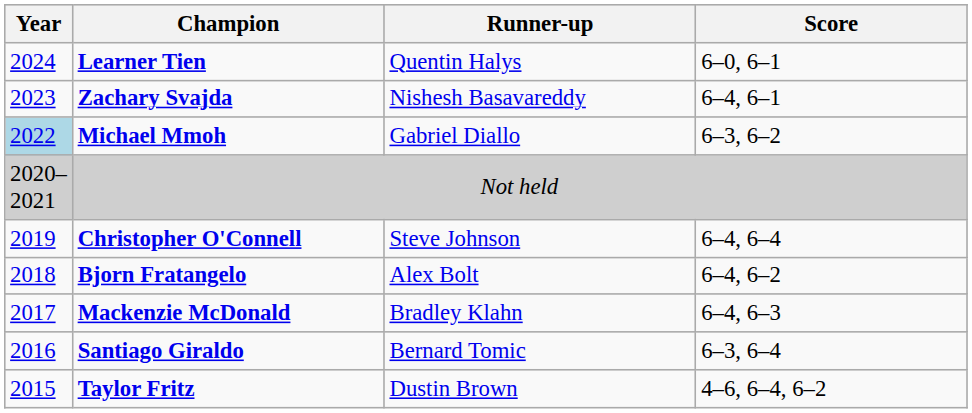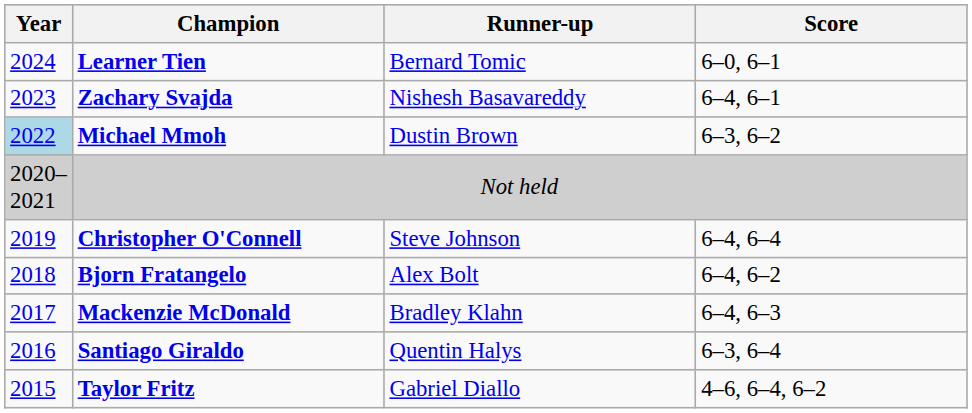(455, 61) Quentin Halys -> (458, 61) Bernard Tomic
(455, 136) Gabriel Diallo -> (454, 136) Dustin Brown
(458, 350) Bernard Tomic -> (455, 350) Quentin Halys
(454, 388) Dustin Brown -> (455, 388) Gabriel Diallo
